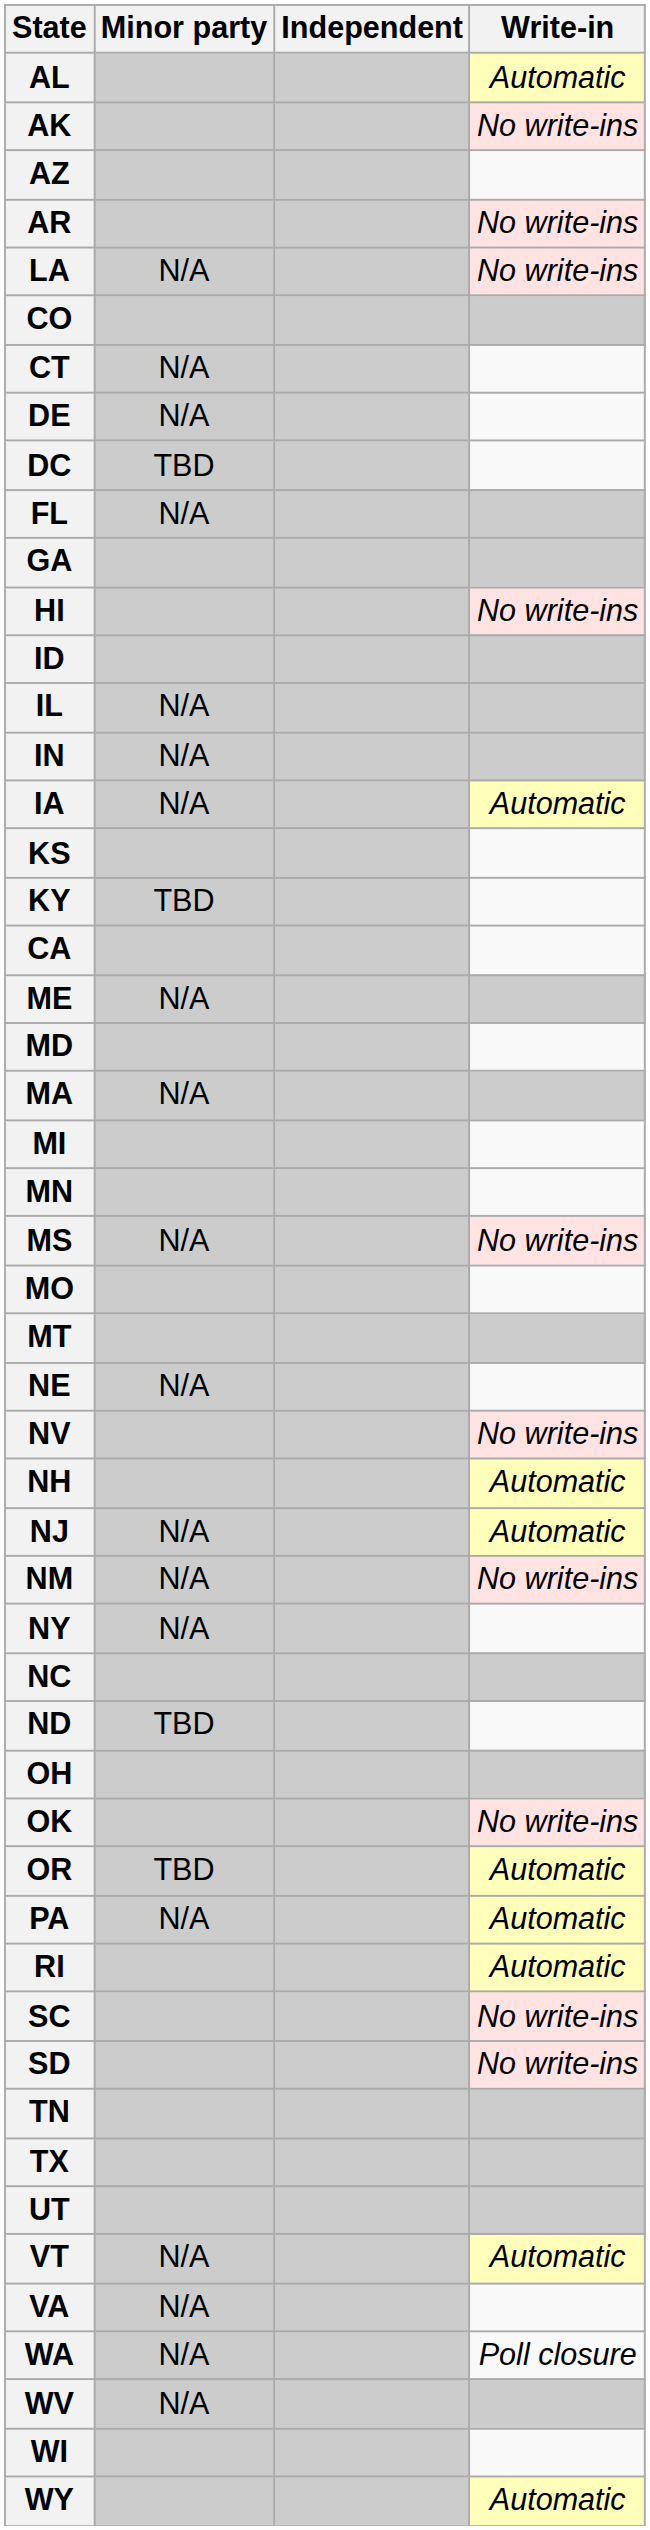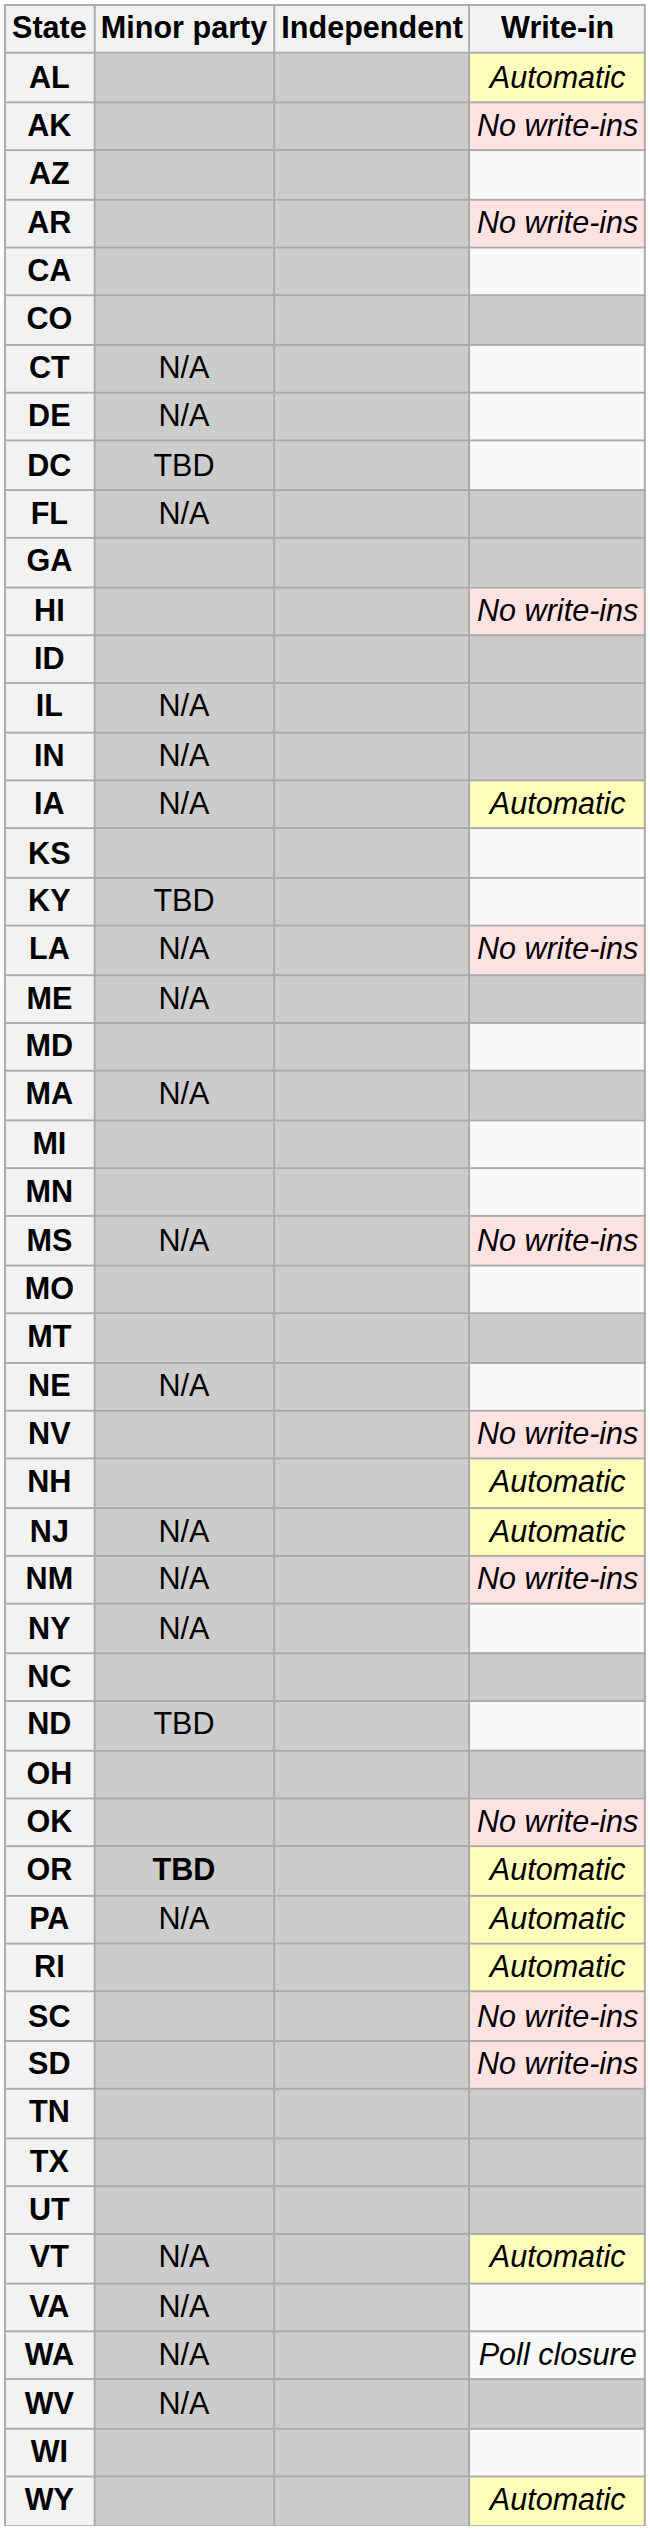rows swapped: (49, 949) <-> (49, 271)
(184, 1870) normal -> (184, 1870) bold
